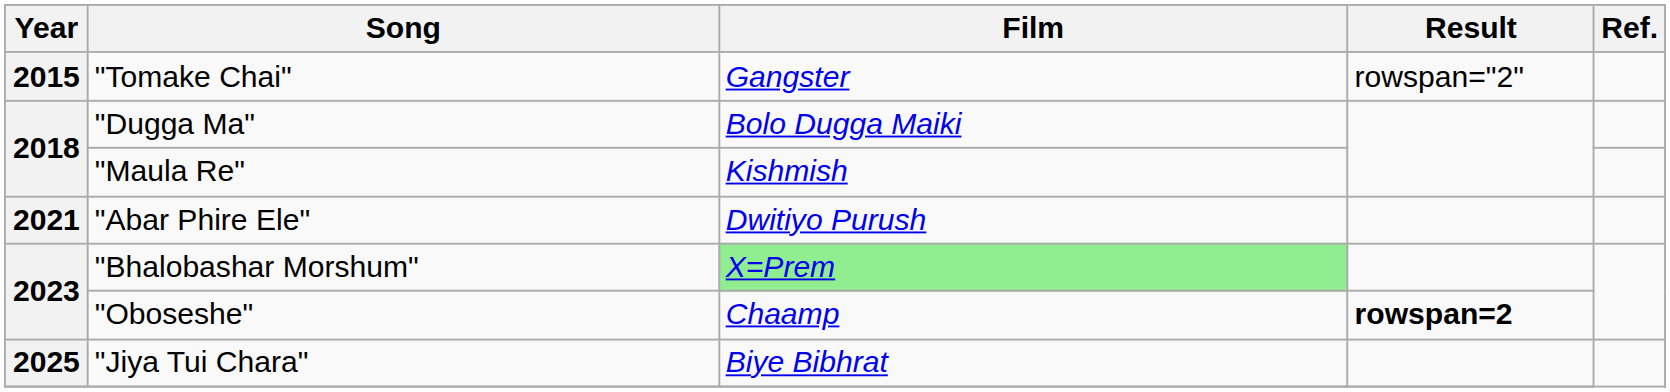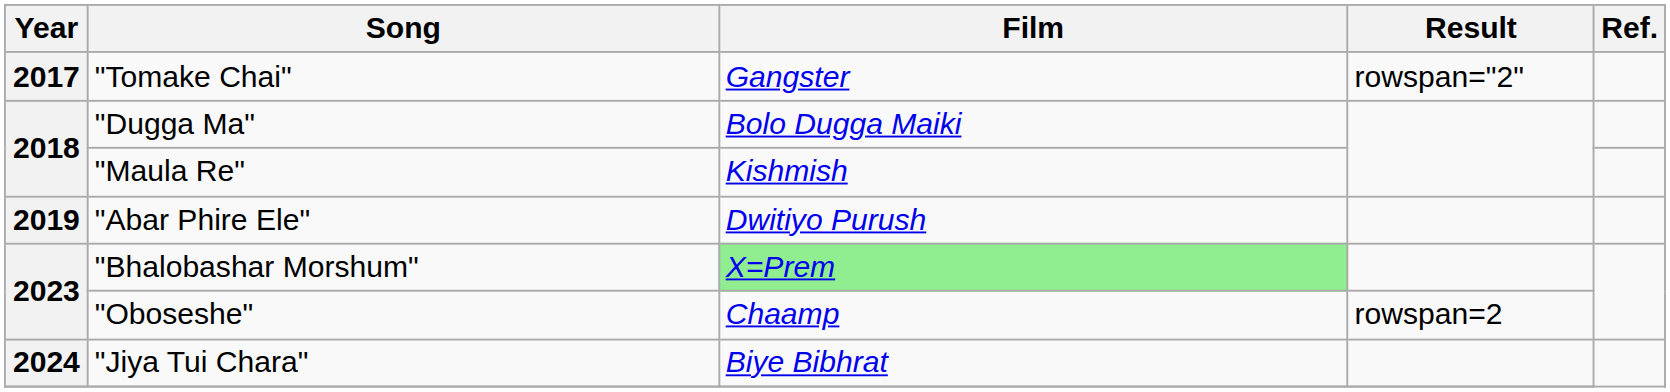(46, 76) 2015 -> (46, 76) 2017
(46, 219) 2021 -> (46, 219) 2019
(1434, 314) bold -> (1429, 314) normal
(46, 362) 2025 -> (46, 362) 2024
